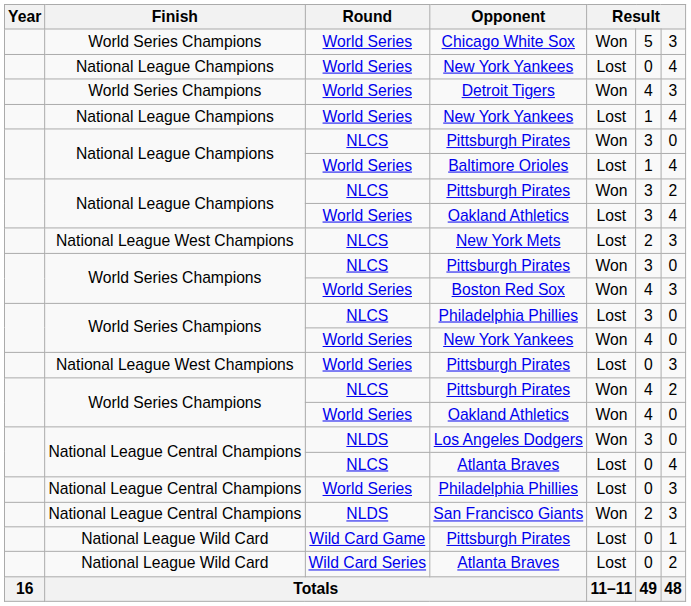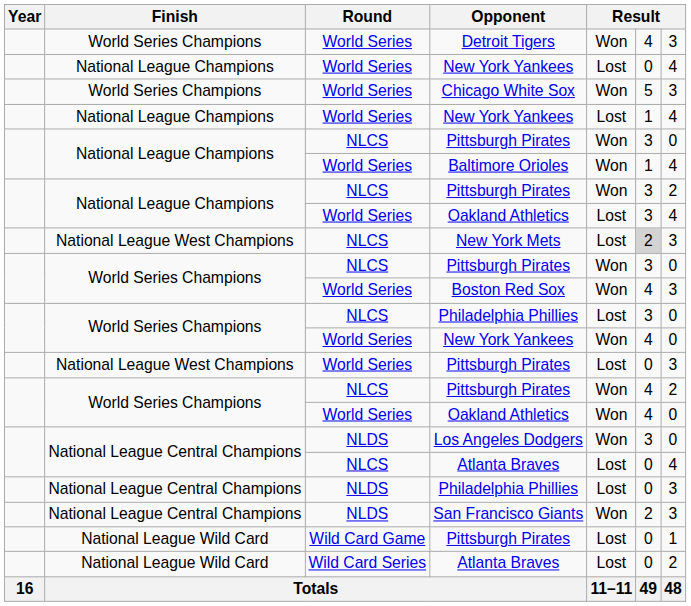rows swapped: (175, 41) <-> (175, 91)
(611, 166) Lost -> (611, 166) Won
(648, 240) no background -> (648, 240) lightgrey background
(367, 489) World Series -> (367, 489) NLDS
